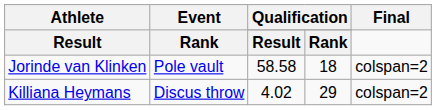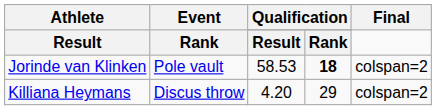(276, 68) 58.58 -> (276, 68) 58.53
(328, 68) normal -> (328, 68) bold
(276, 93) 4.02 -> (276, 93) 4.20
